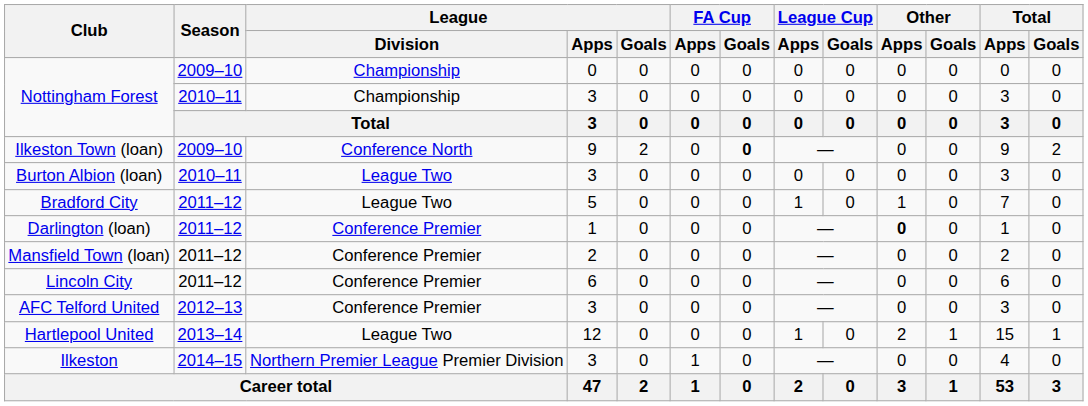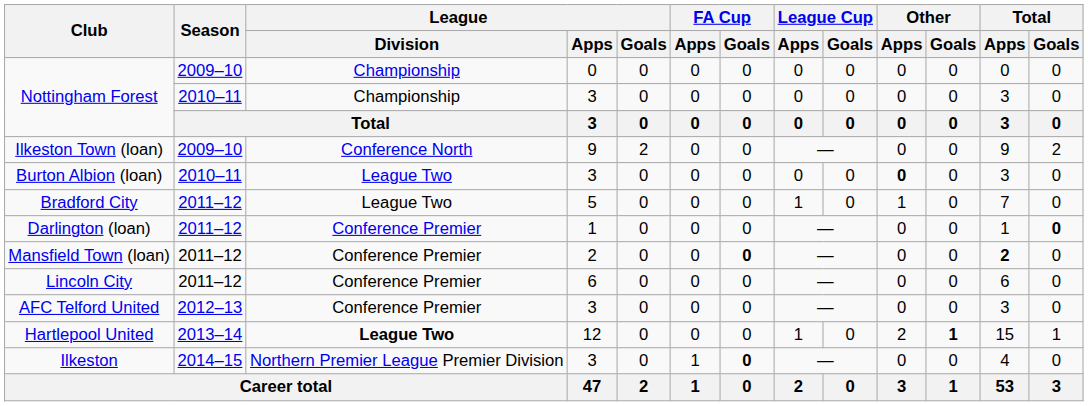(747, 149) bold -> (747, 149) normal
(902, 176) normal -> (902, 176) bold
(902, 228) bold -> (902, 228) normal
(1056, 228) normal -> (1056, 228) bold
(747, 255) normal -> (747, 255) bold
(1005, 255) normal -> (1005, 255) bold
(407, 334) normal -> (407, 334) bold
(953, 334) normal -> (953, 334) bold
(747, 360) normal -> (747, 360) bold
